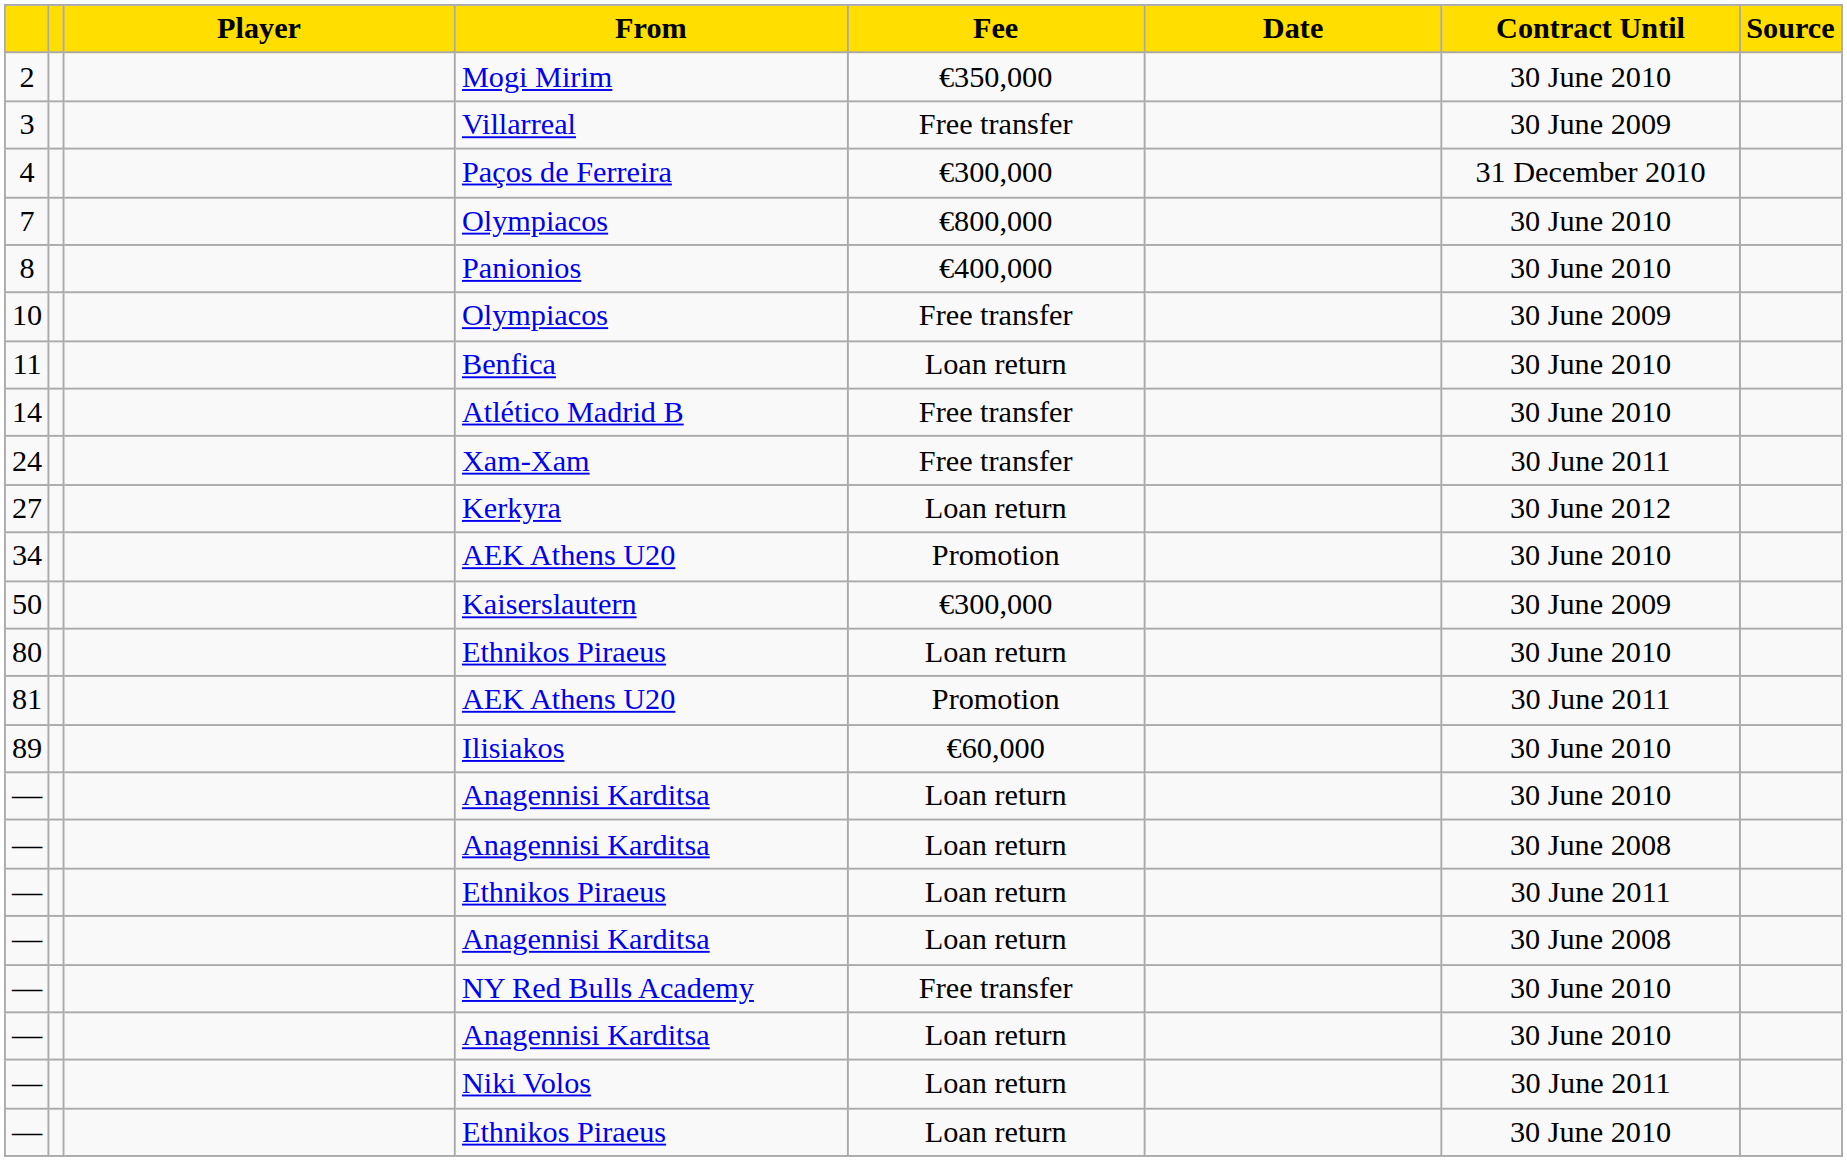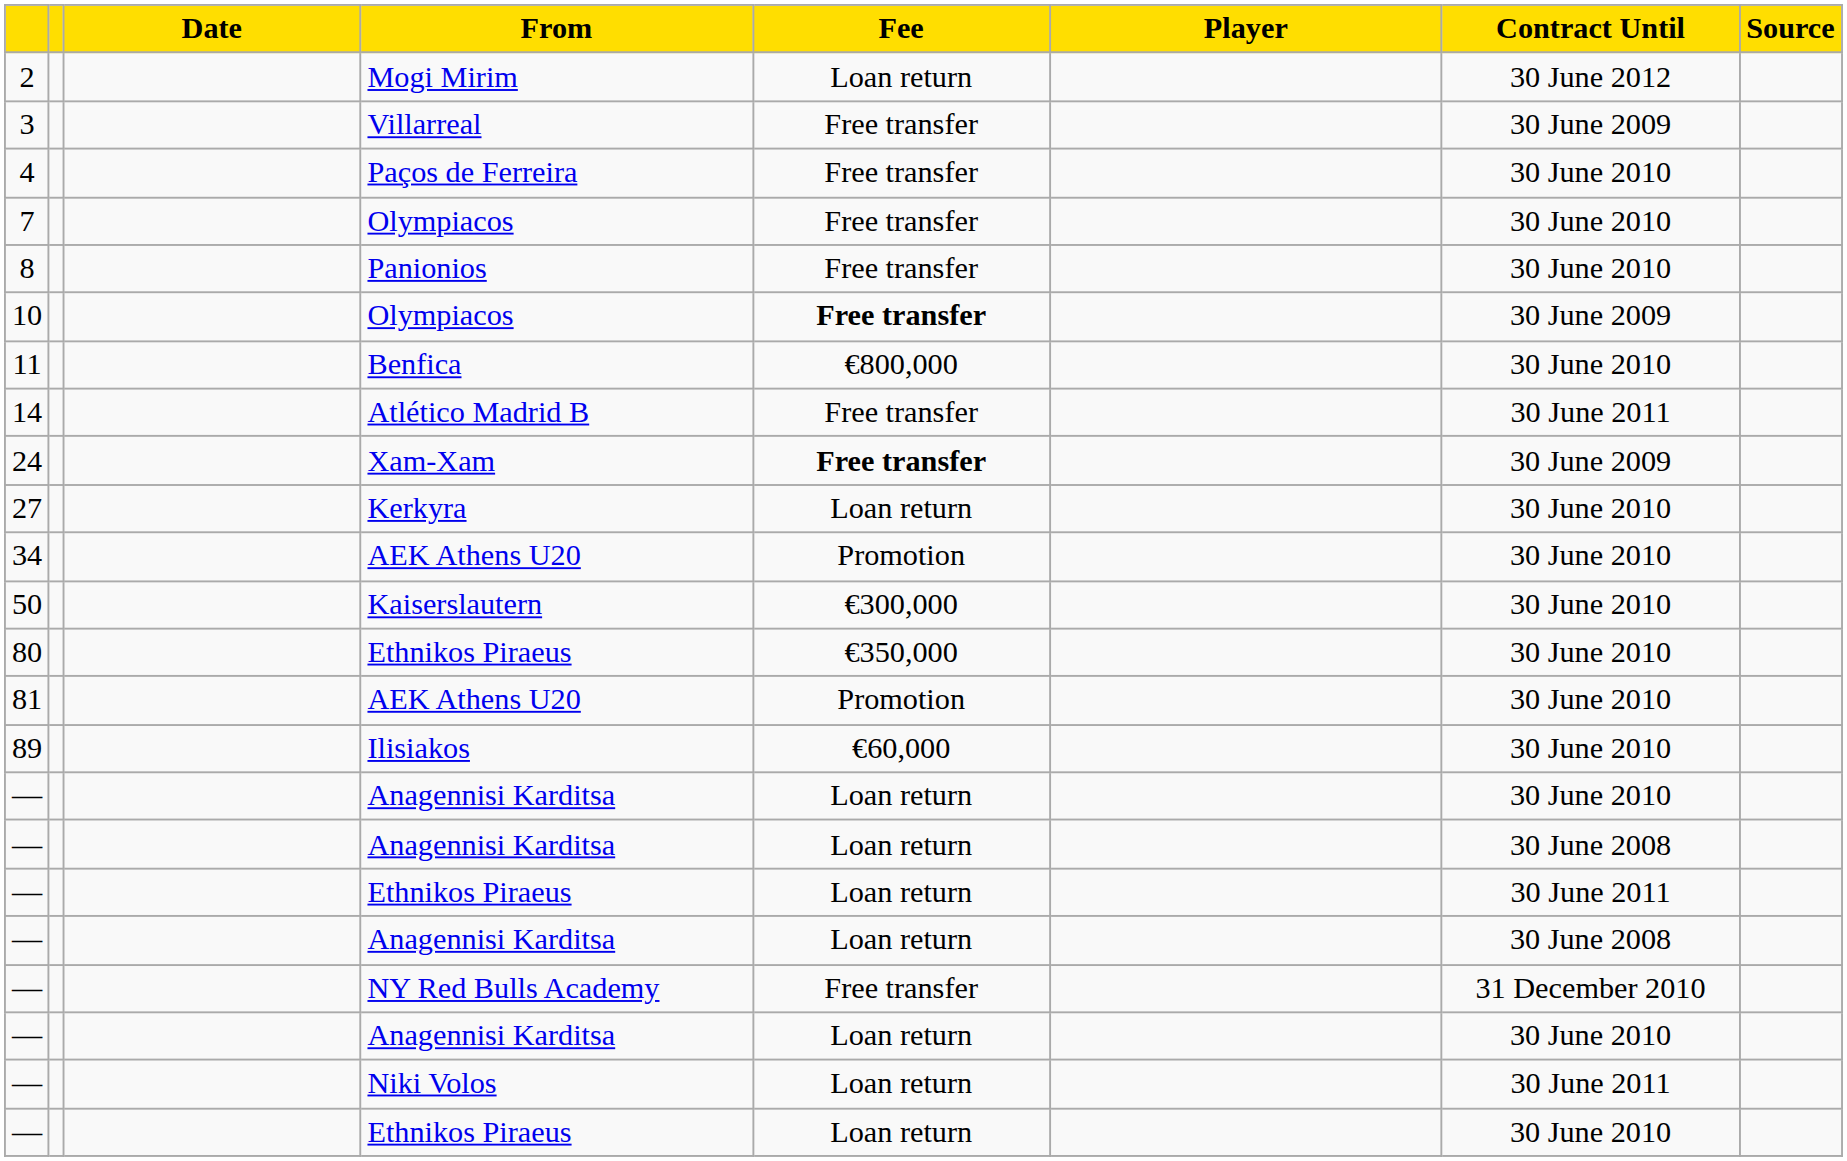columns swapped: (259, 28) <-> (1293, 28)
(996, 76) €350,000 -> (901, 76) Loan return
(1591, 76) 30 June 2010 -> (1591, 76) 30 June 2012
(996, 172) €300,000 -> (901, 172) Free transfer
(1591, 172) 31 December 2010 -> (1591, 172) 30 June 2010
(996, 220) €800,000 -> (901, 220) Free transfer
(996, 268) €400,000 -> (901, 268) Free transfer
(996, 316) normal -> (901, 316) bold
(996, 364) Loan return -> (901, 364) €800,000
(1591, 412) 30 June 2010 -> (1591, 412) 30 June 2011
(996, 460) normal -> (901, 460) bold
(1591, 460) 30 June 2011 -> (1591, 460) 30 June 2009
(1591, 508) 30 June 2012 -> (1591, 508) 30 June 2010
(1591, 603) 30 June 2009 -> (1591, 603) 30 June 2010
(996, 651) Loan return -> (901, 651) €350,000
(1591, 699) 30 June 2011 -> (1591, 699) 30 June 2010
(1591, 987) 30 June 2010 -> (1591, 987) 31 December 2010
